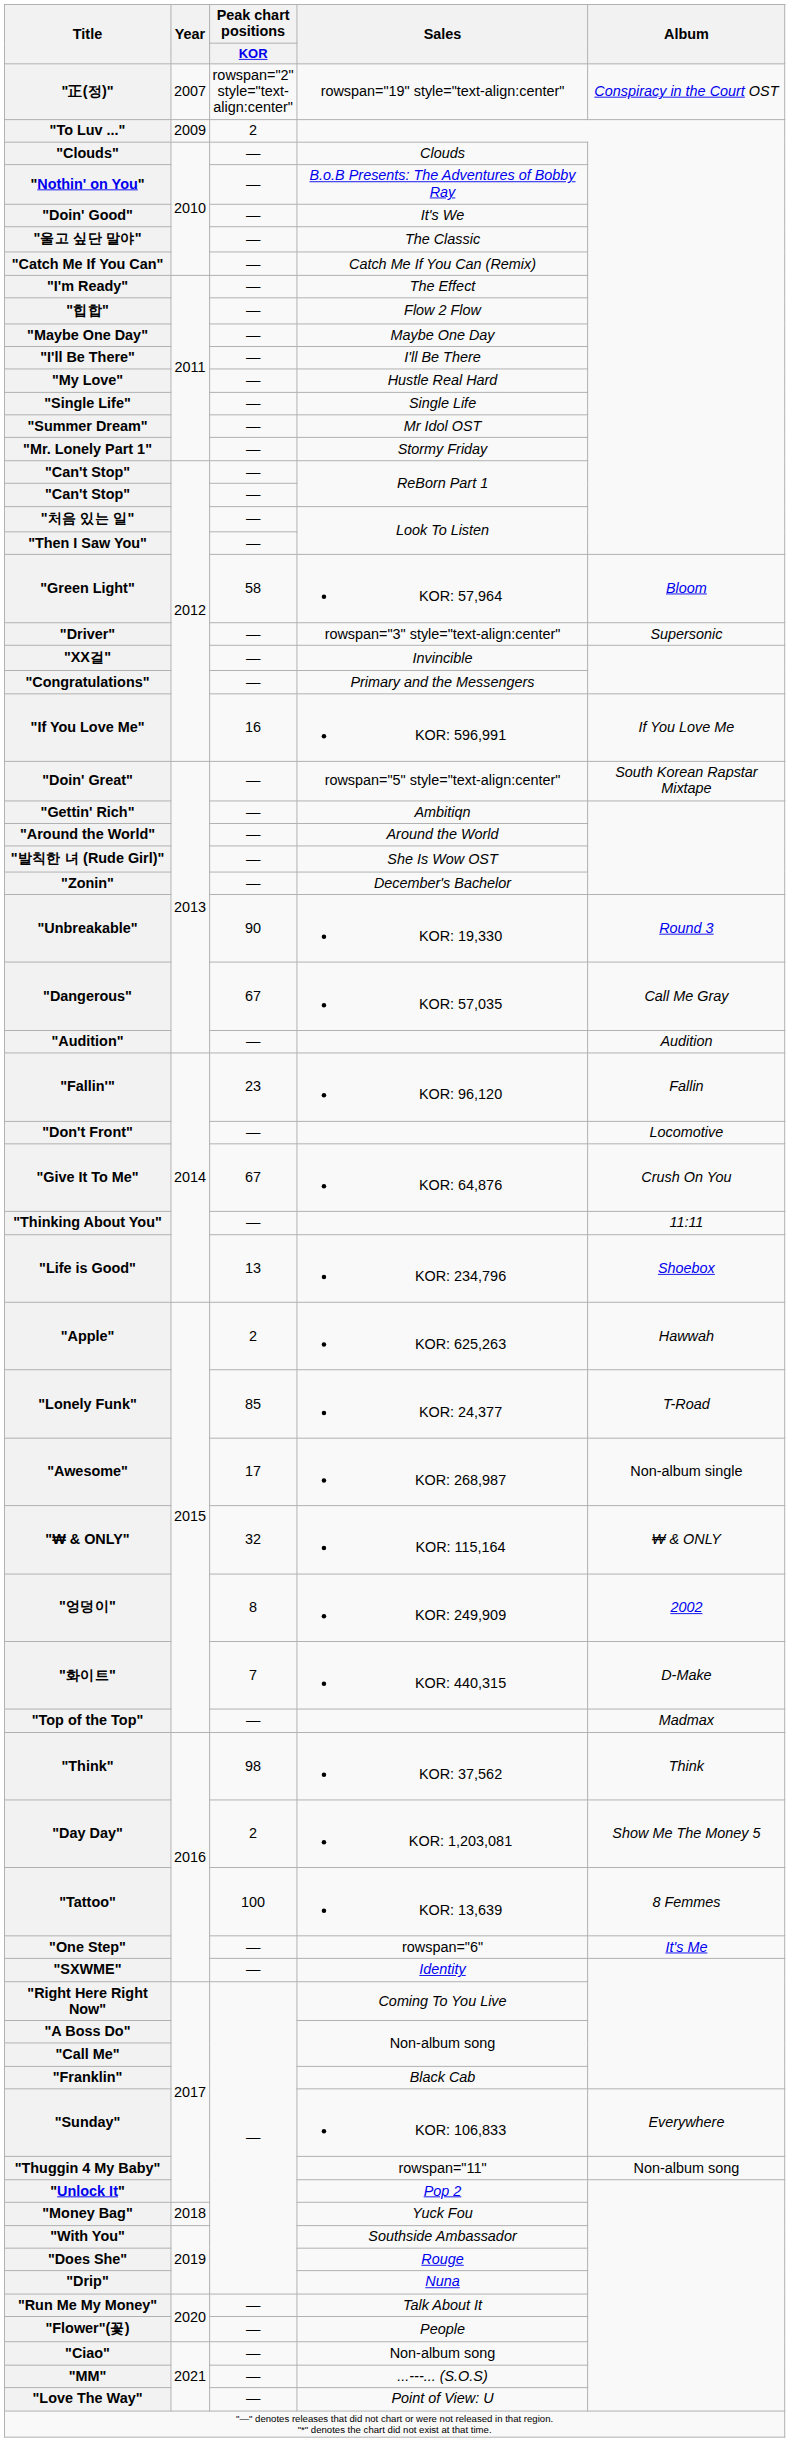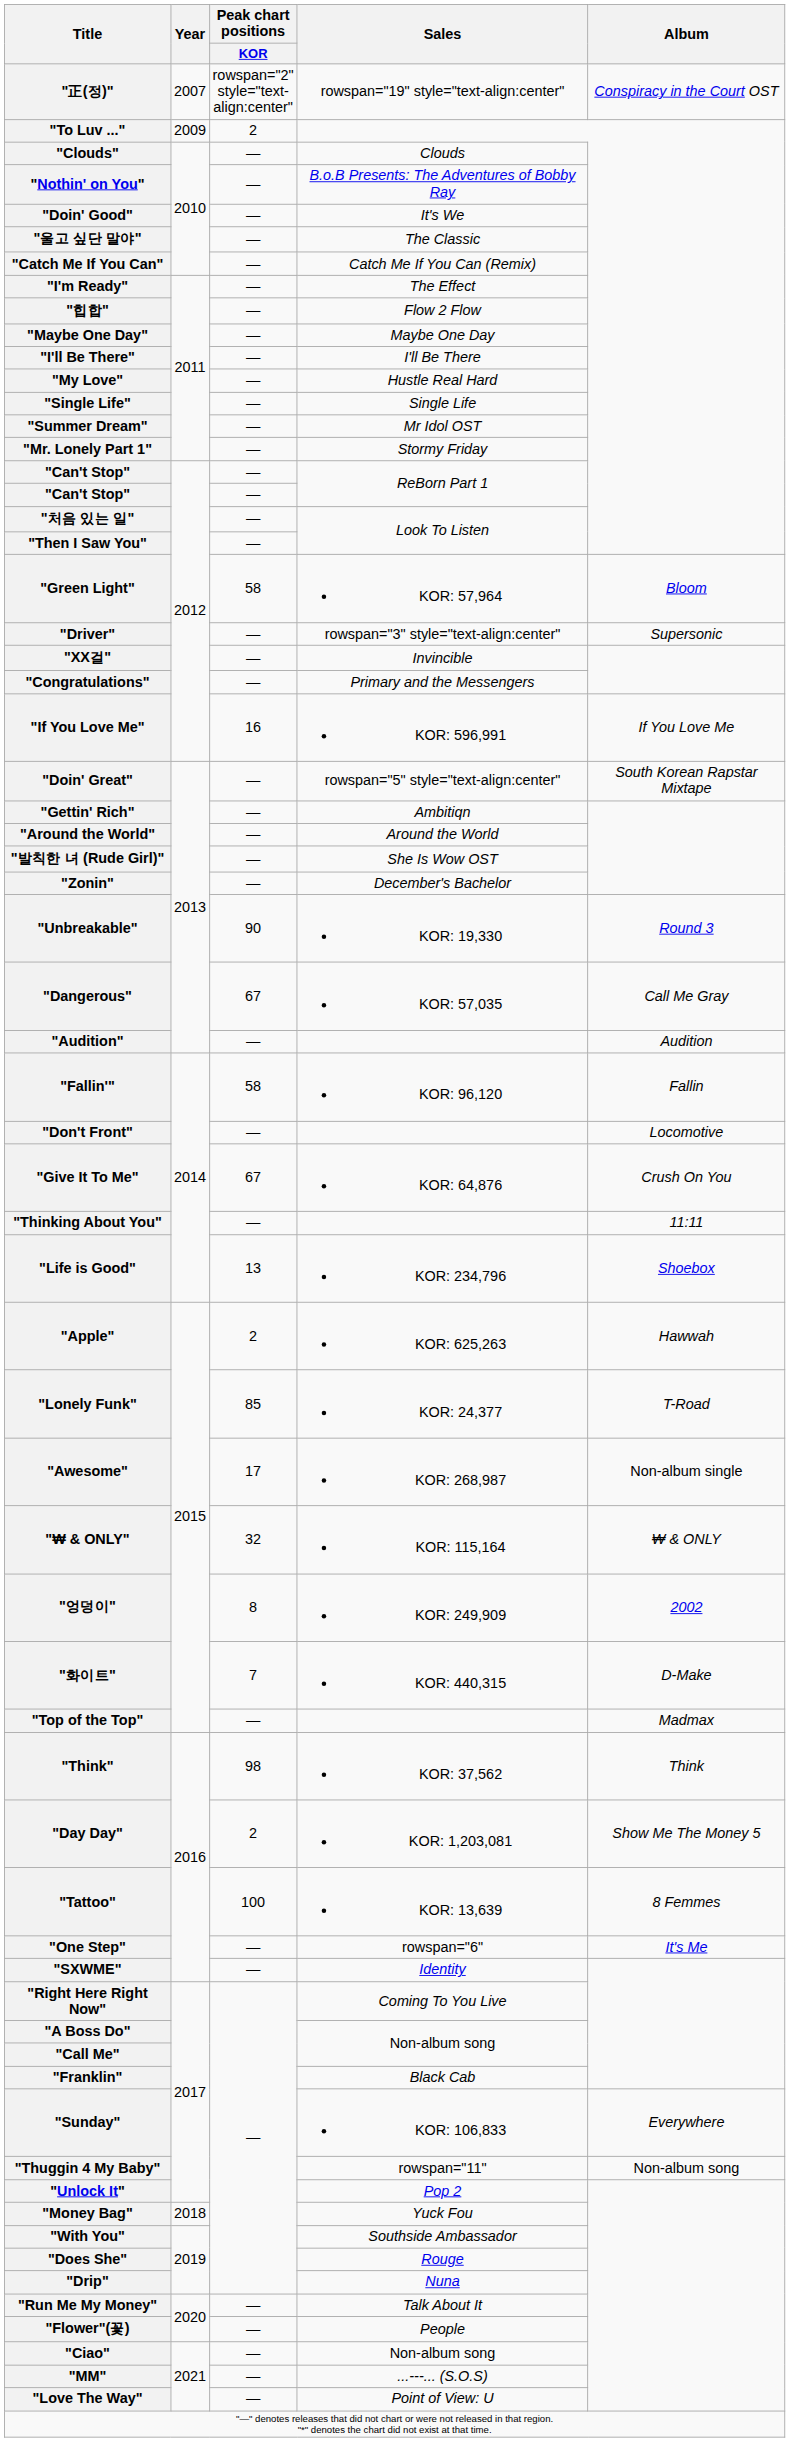(253, 1087) 23 -> (253, 1087) 58
